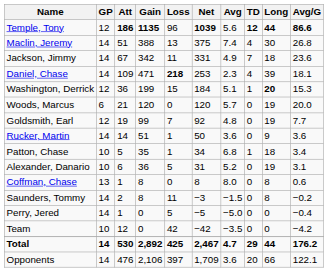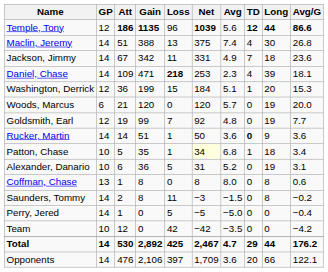(270, 89) bold -> (270, 89) normal
(250, 136) normal -> (250, 136) bold
(200, 151) no background -> (200, 151) lightyellow background
